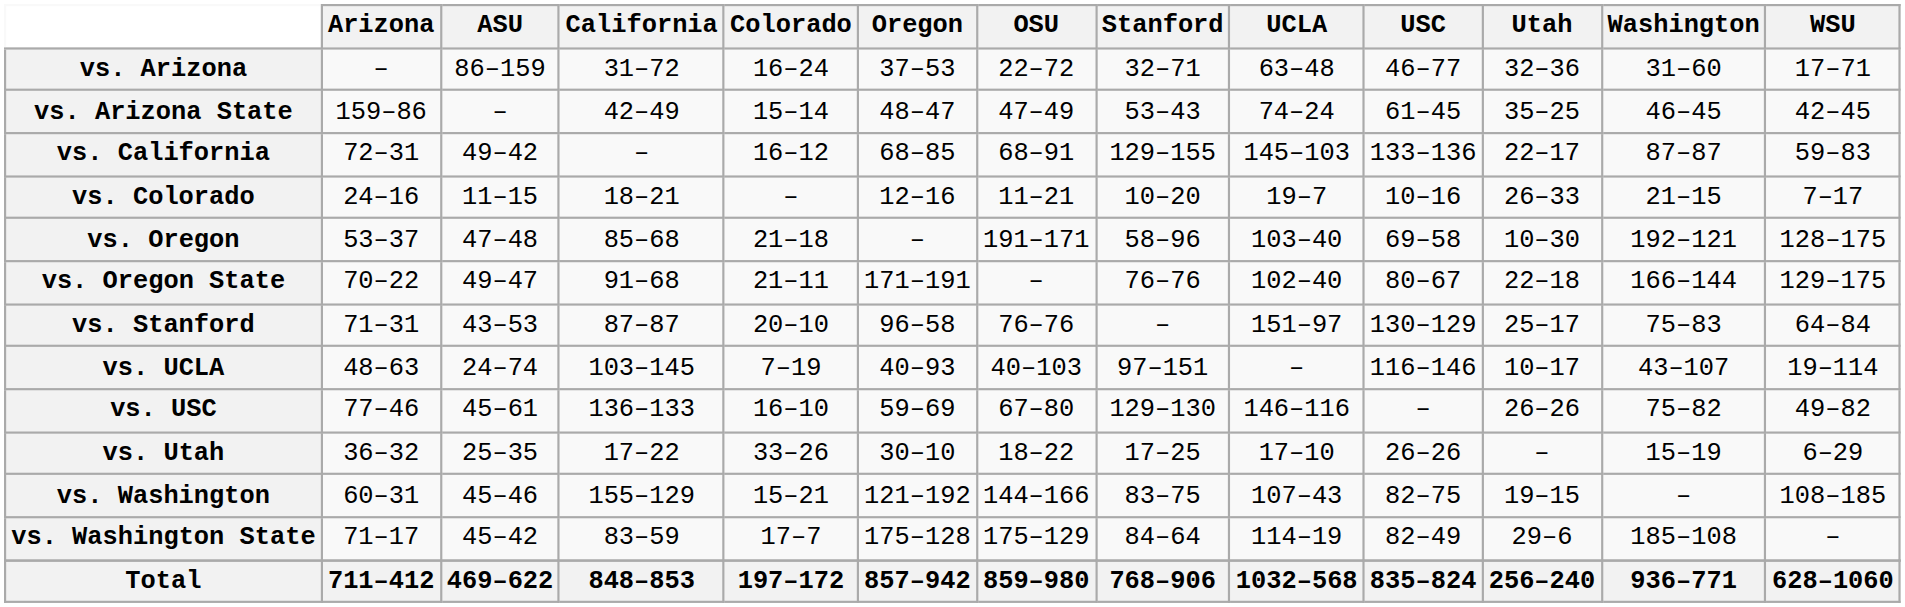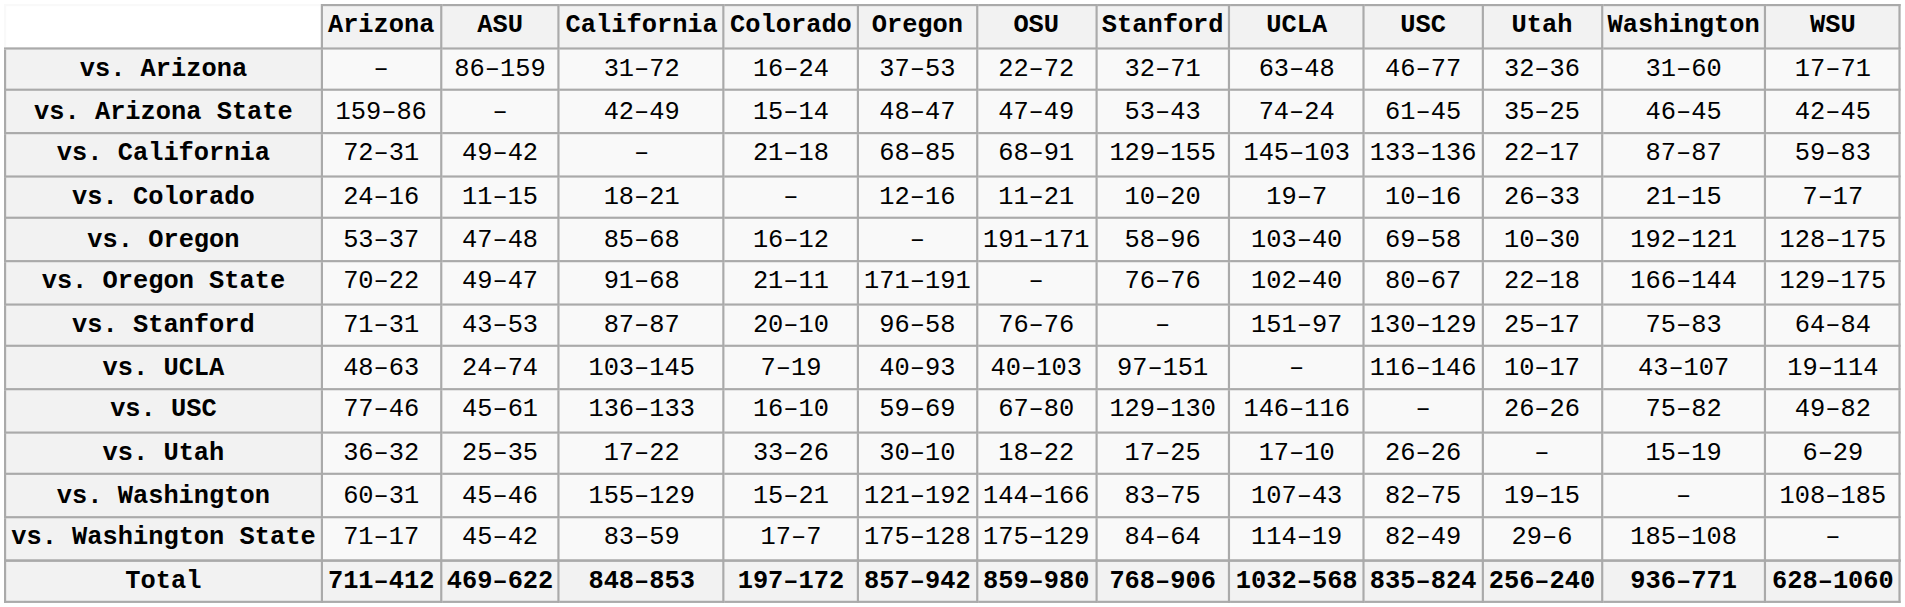(791, 154) 16–12 -> (791, 154) 21–18
(791, 239) 21–18 -> (791, 239) 16–12
